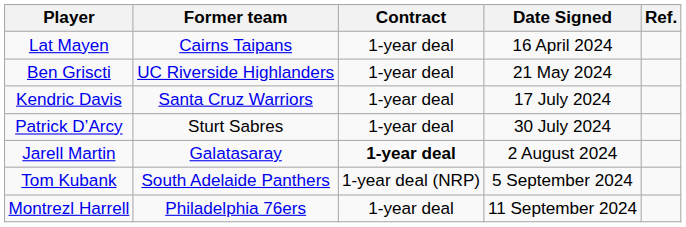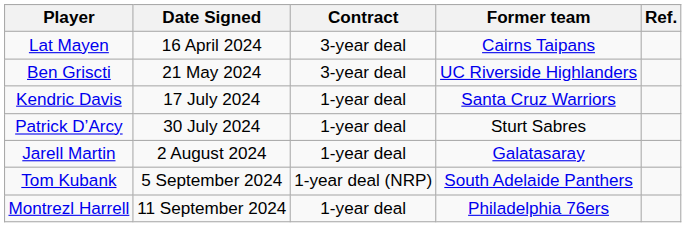columns swapped: (562, 18) <-> (236, 18)
(411, 45) 1-year deal -> (363, 45) 3-year deal
(411, 72) 1-year deal -> (363, 72) 3-year deal
(411, 153) bold -> (363, 153) normal
